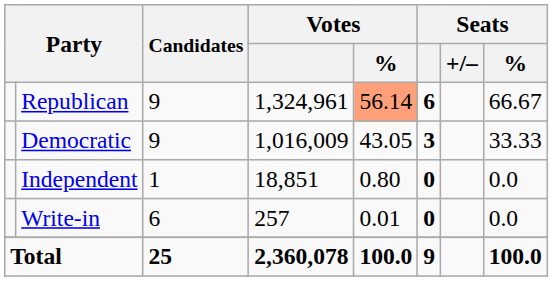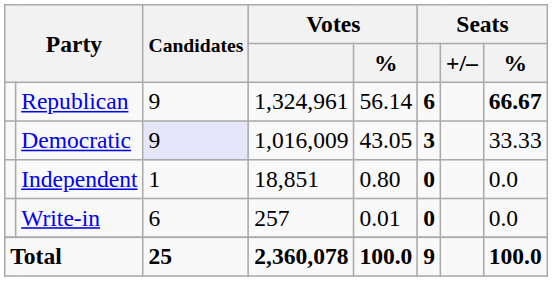(386, 101) lightsalmon background -> (386, 101) no background
(515, 101) normal -> (515, 101) bold
(154, 140) no background -> (154, 140) lavender background
